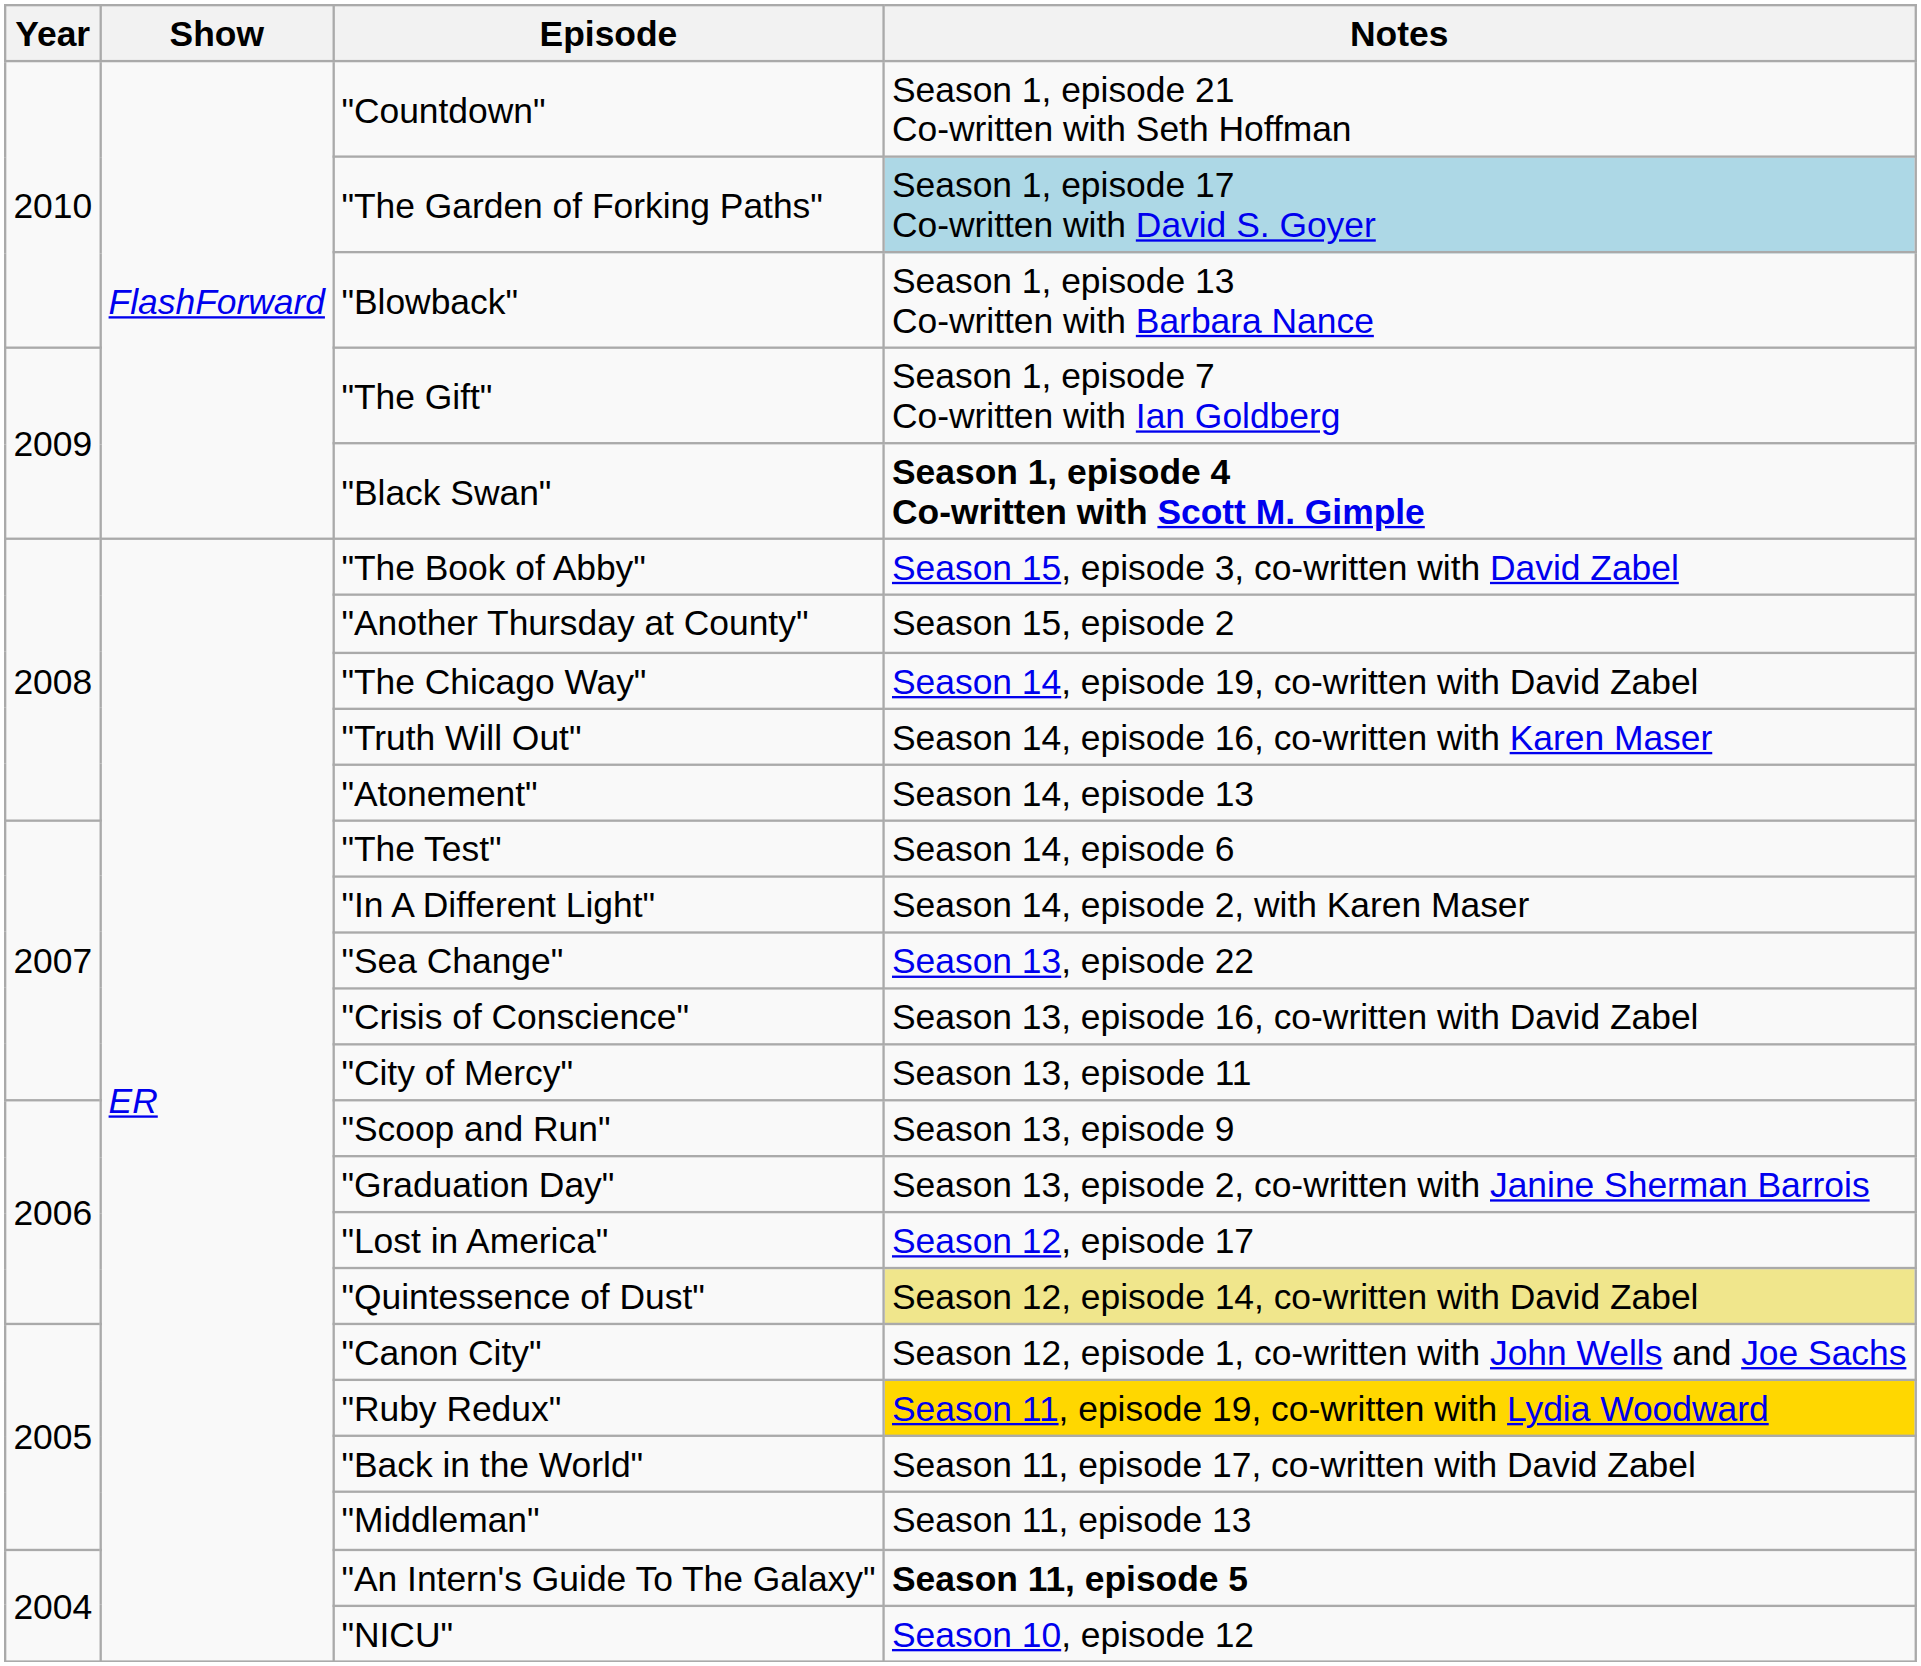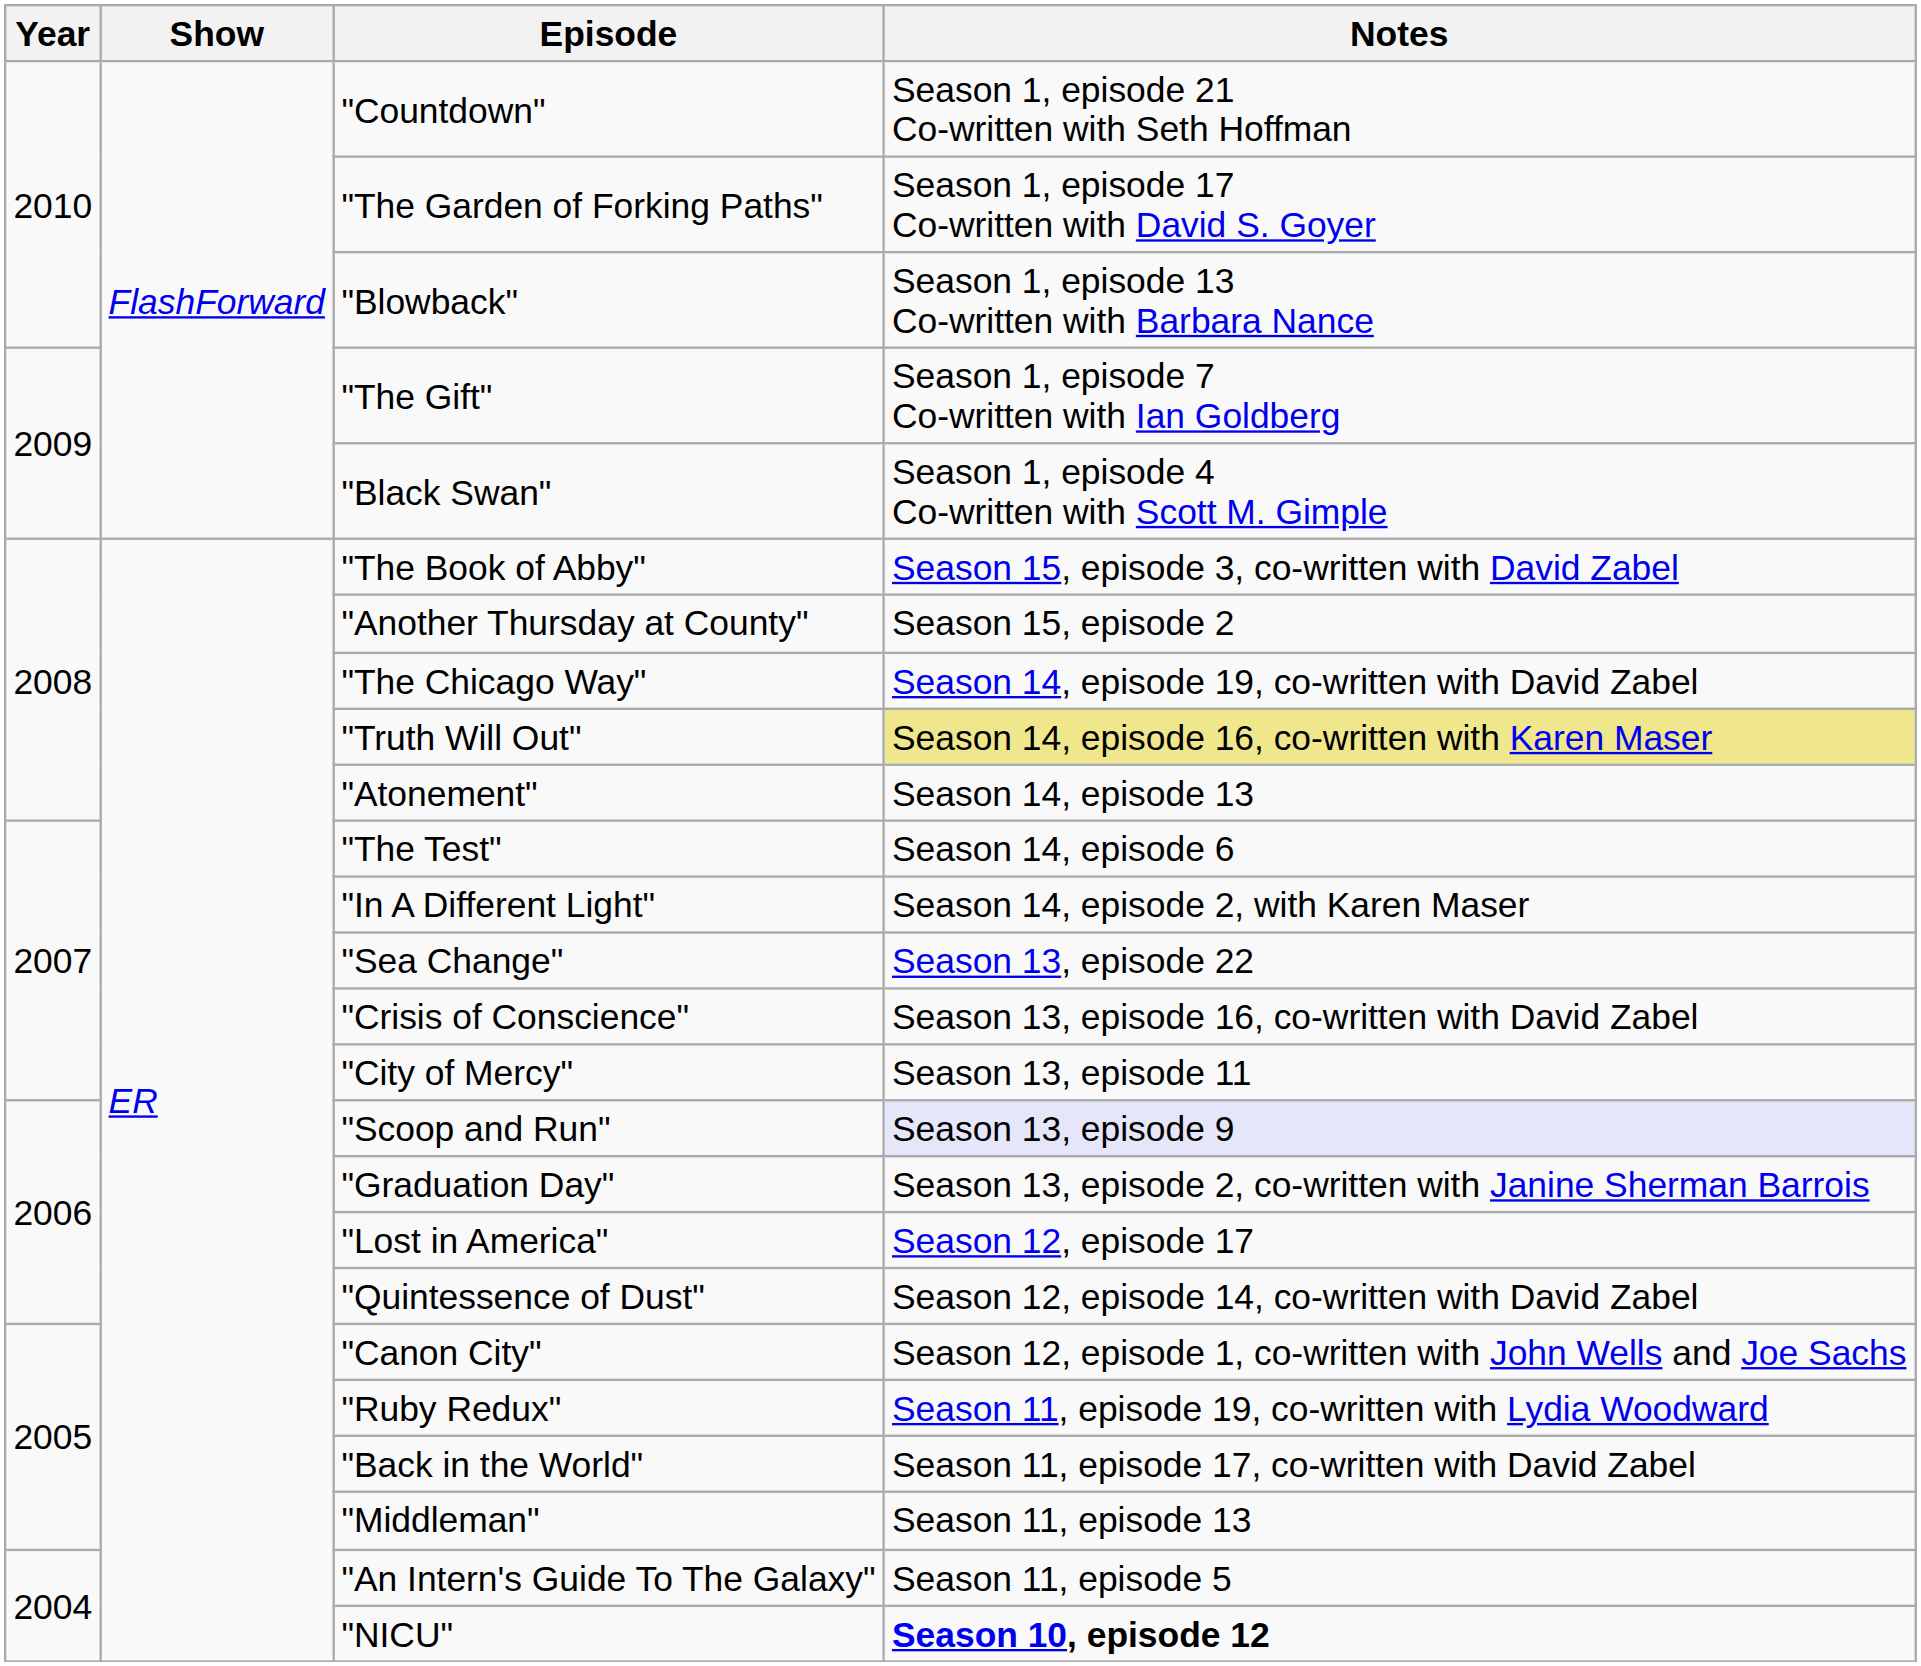(1134, 205) lightblue background -> (1134, 205) no background
(1158, 492) bold -> (1140, 492) normal
(1302, 736) no background -> (1302, 736) khaki background
(1063, 1128) no background -> (1063, 1128) lavender background
(1295, 1297) khaki background -> (1295, 1297) no background
(1330, 1409) gold background -> (1330, 1409) no background
(1070, 1577) bold -> (1062, 1577) normal
(1073, 1633) normal -> (1081, 1633) bold
